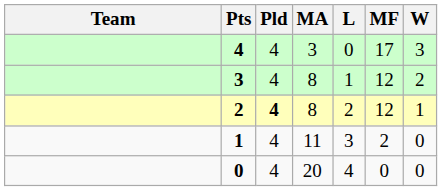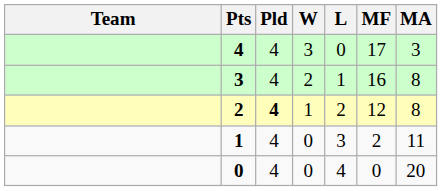columns swapped: (420, 19) <-> (312, 19)
(384, 79) 12 -> (376, 79) 16
